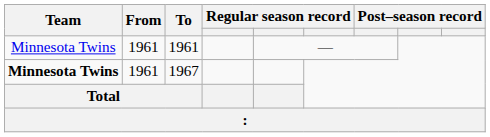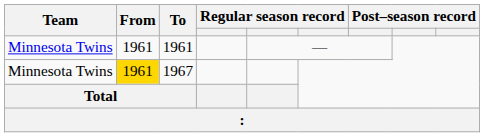(63, 71) bold -> (60, 71) normal
(144, 71) no background -> (138, 71) gold background
